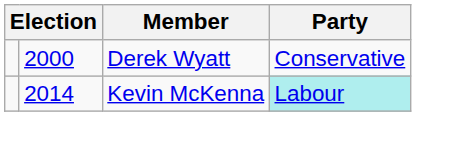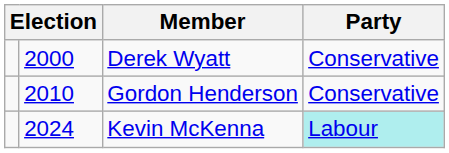+ row: (203, 93)
(49, 93) 2014 -> (49, 128) 2024
